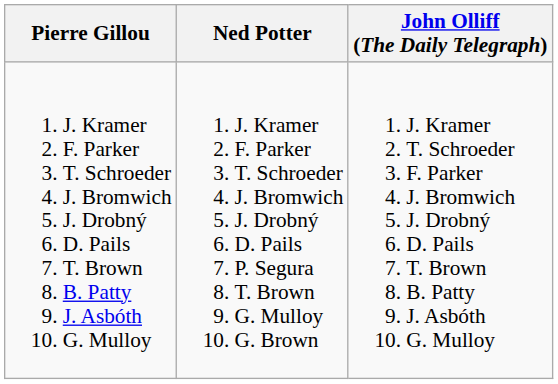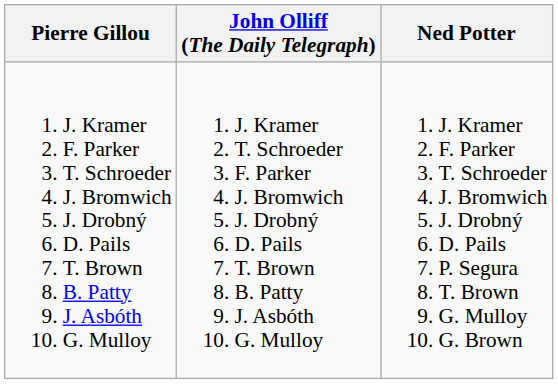columns swapped: (262, 33) <-> (450, 33)
